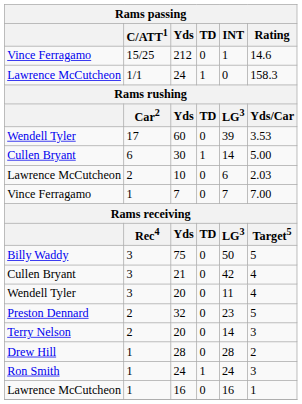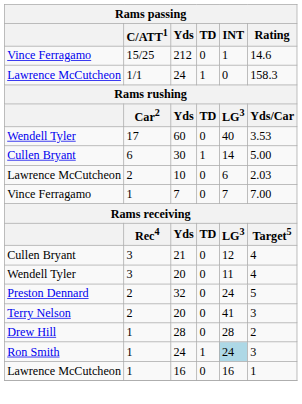(228, 136) 39 -> (228, 136) 40
- row: (38, 255)
(228, 274) 42 -> (228, 255) 12
(228, 313) 23 -> (228, 294) 24
(228, 332) 14 -> (228, 313) 41
(228, 371) no background -> (228, 351) lightblue background
